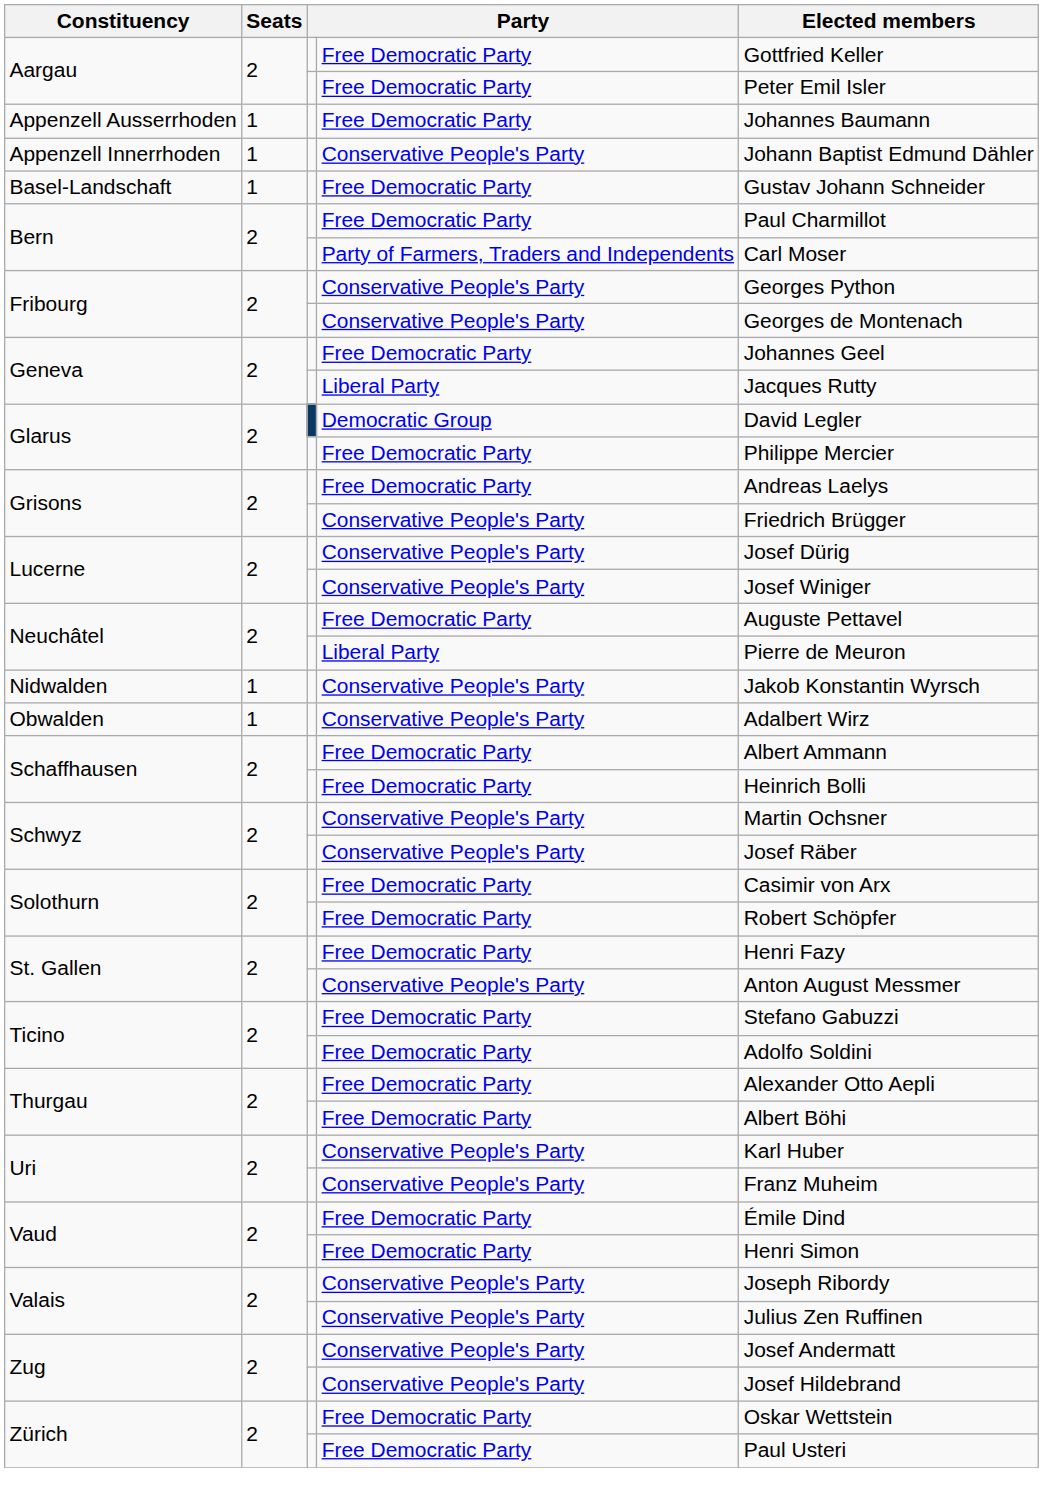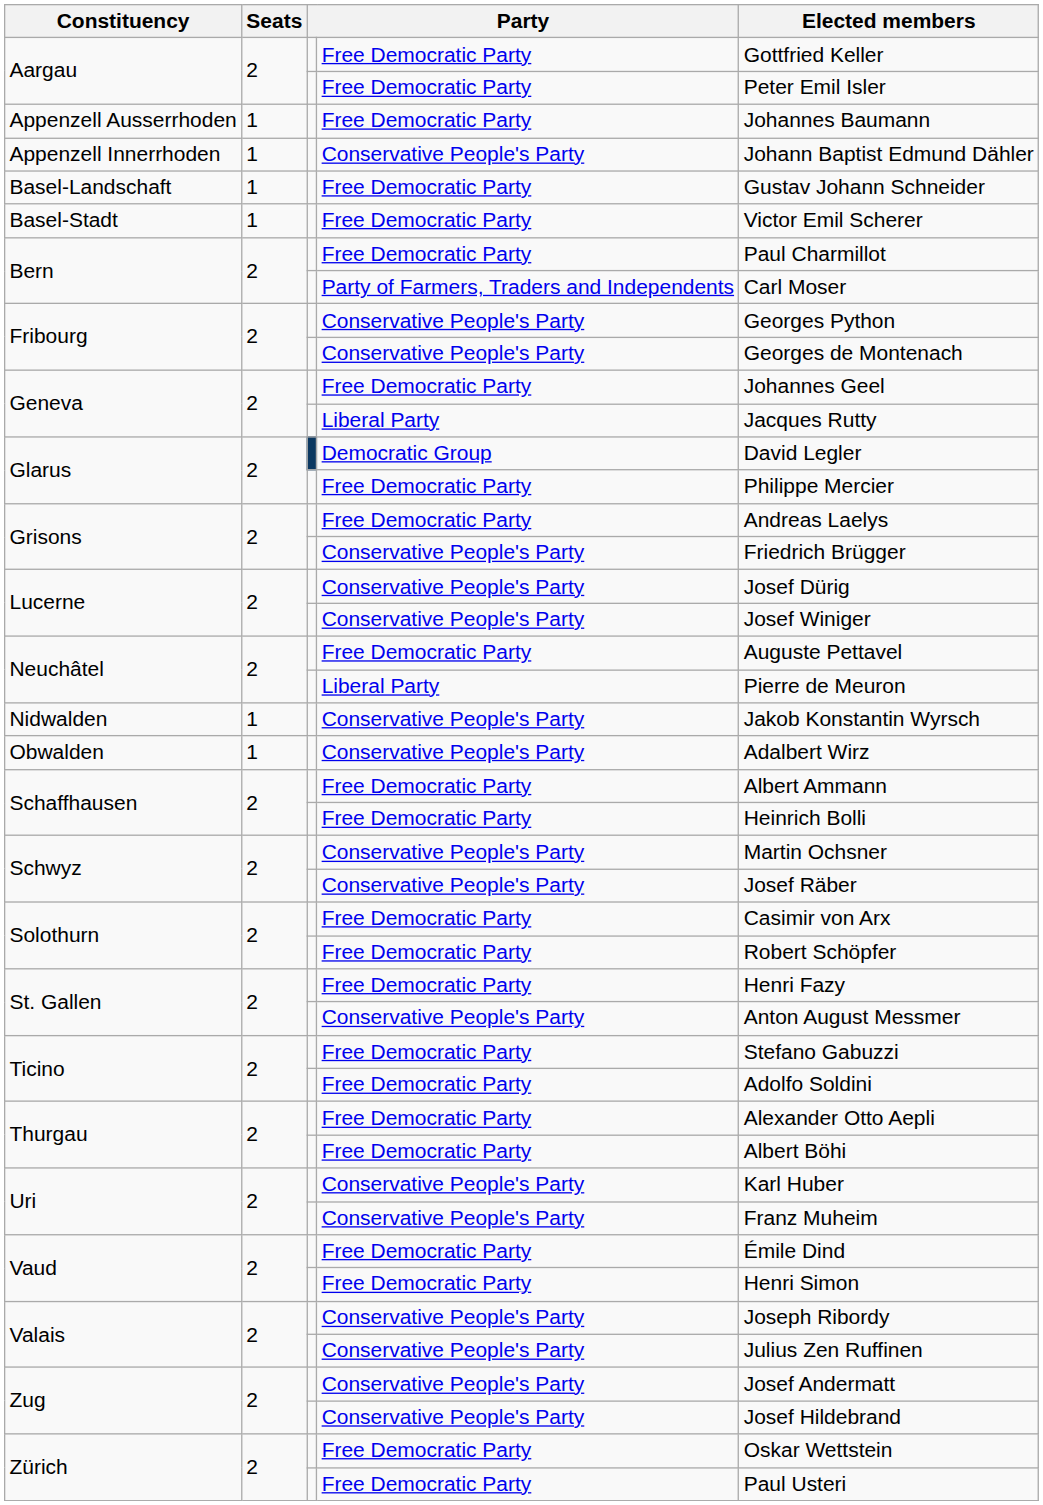+ row: (64, 220)
